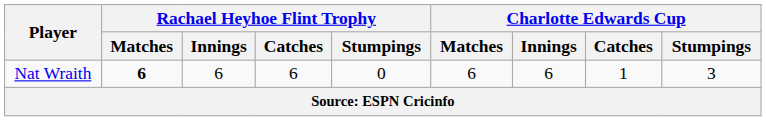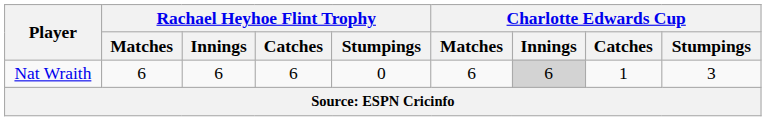(142, 73) bold -> (142, 73) normal
(549, 73) no background -> (549, 73) lightgrey background
